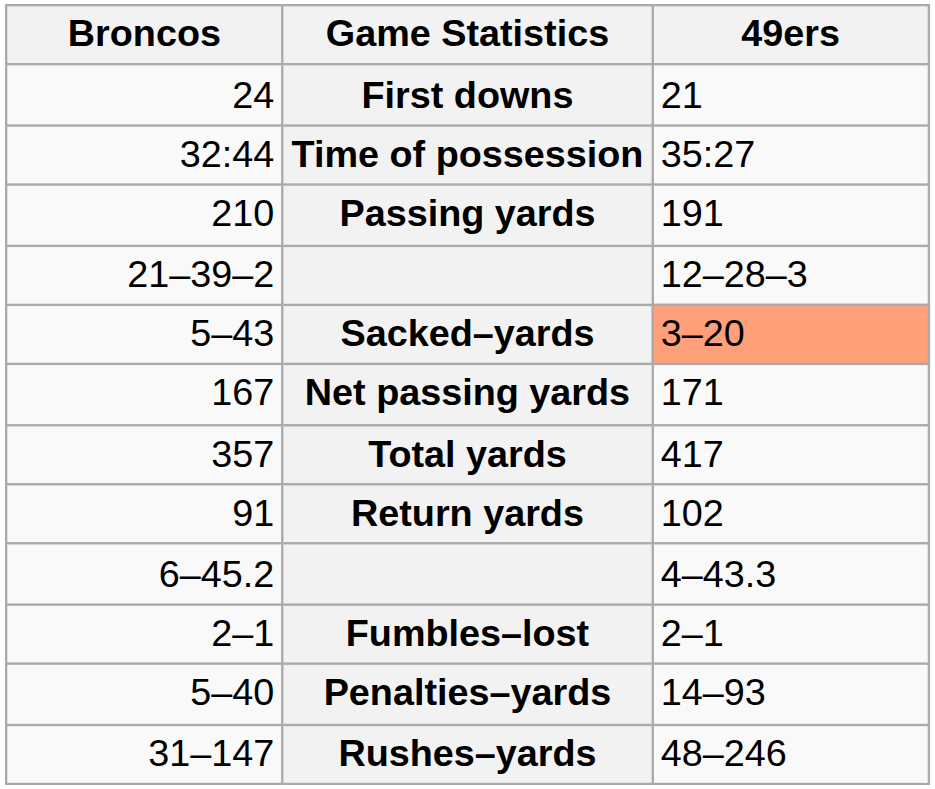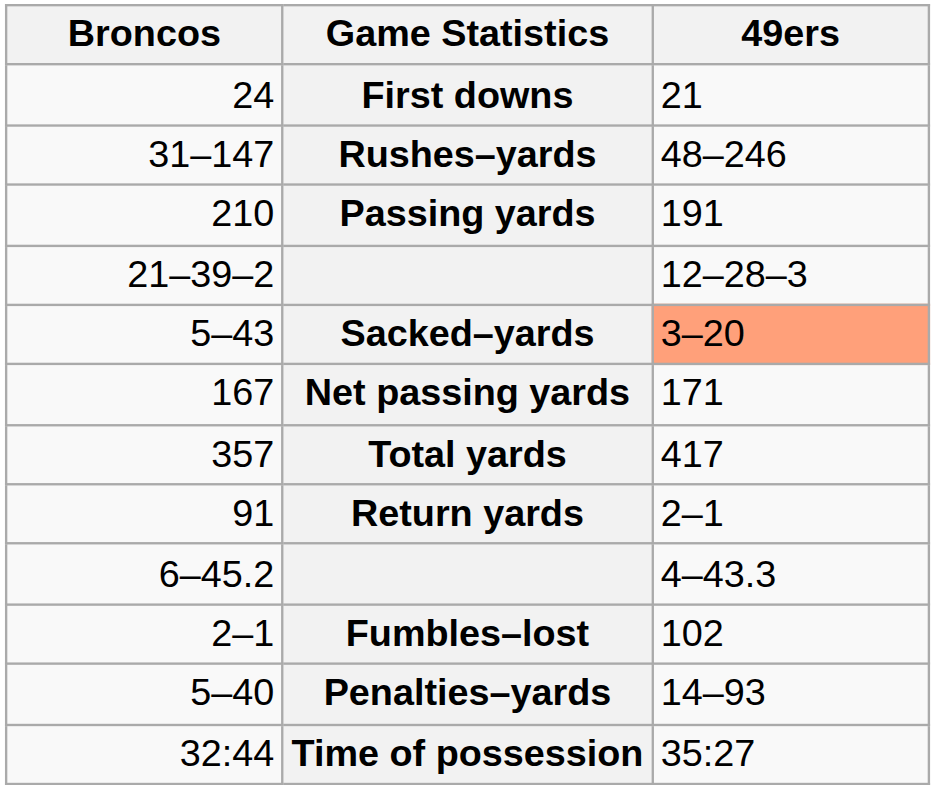rows swapped: (211, 753) <-> (227, 154)
(692, 513) 102 -> (692, 513) 2–1
(692, 633) 2–1 -> (692, 633) 102
